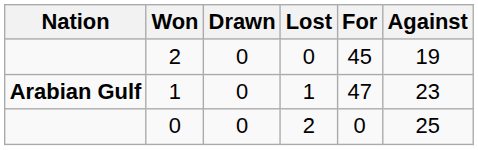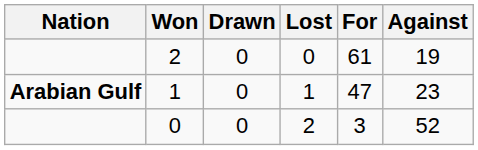(360, 56) 45 -> (360, 56) 61
(360, 126) 0 -> (360, 126) 3
(428, 126) 25 -> (428, 126) 52
